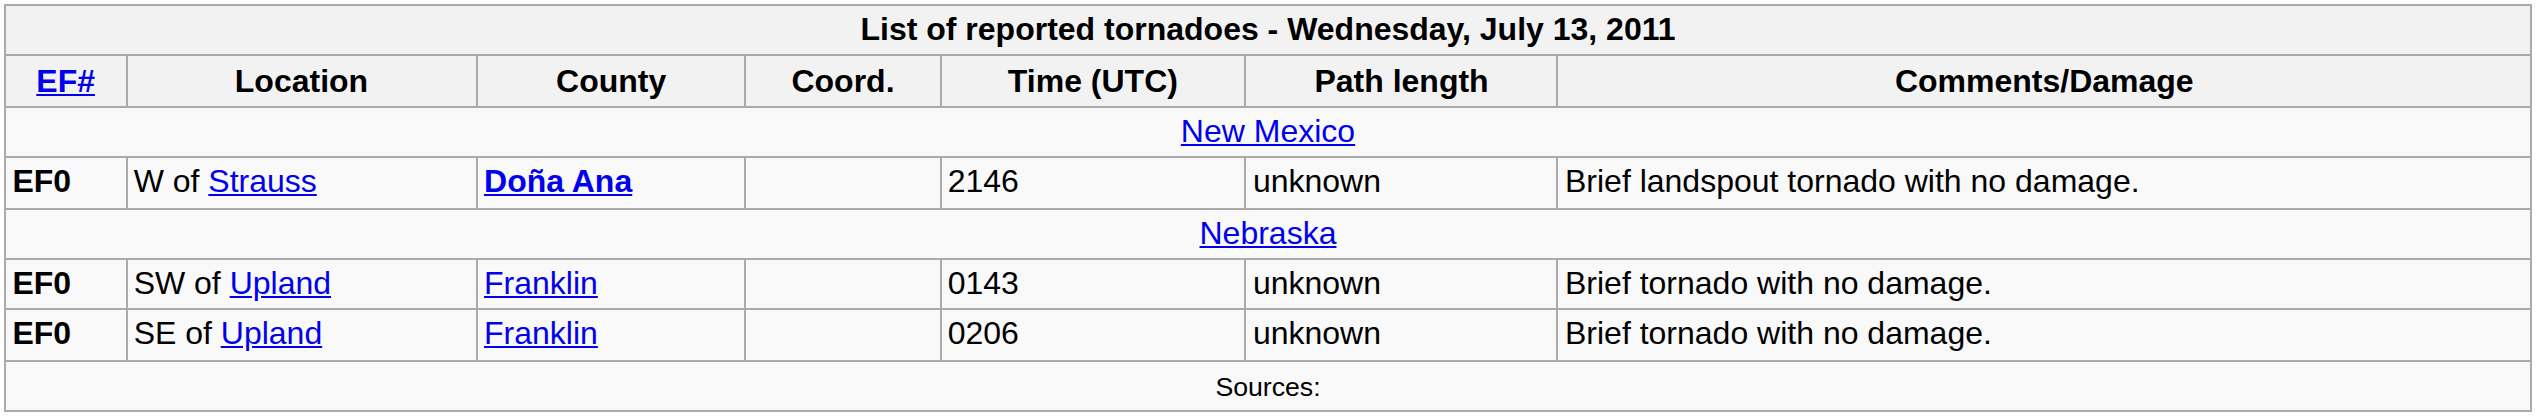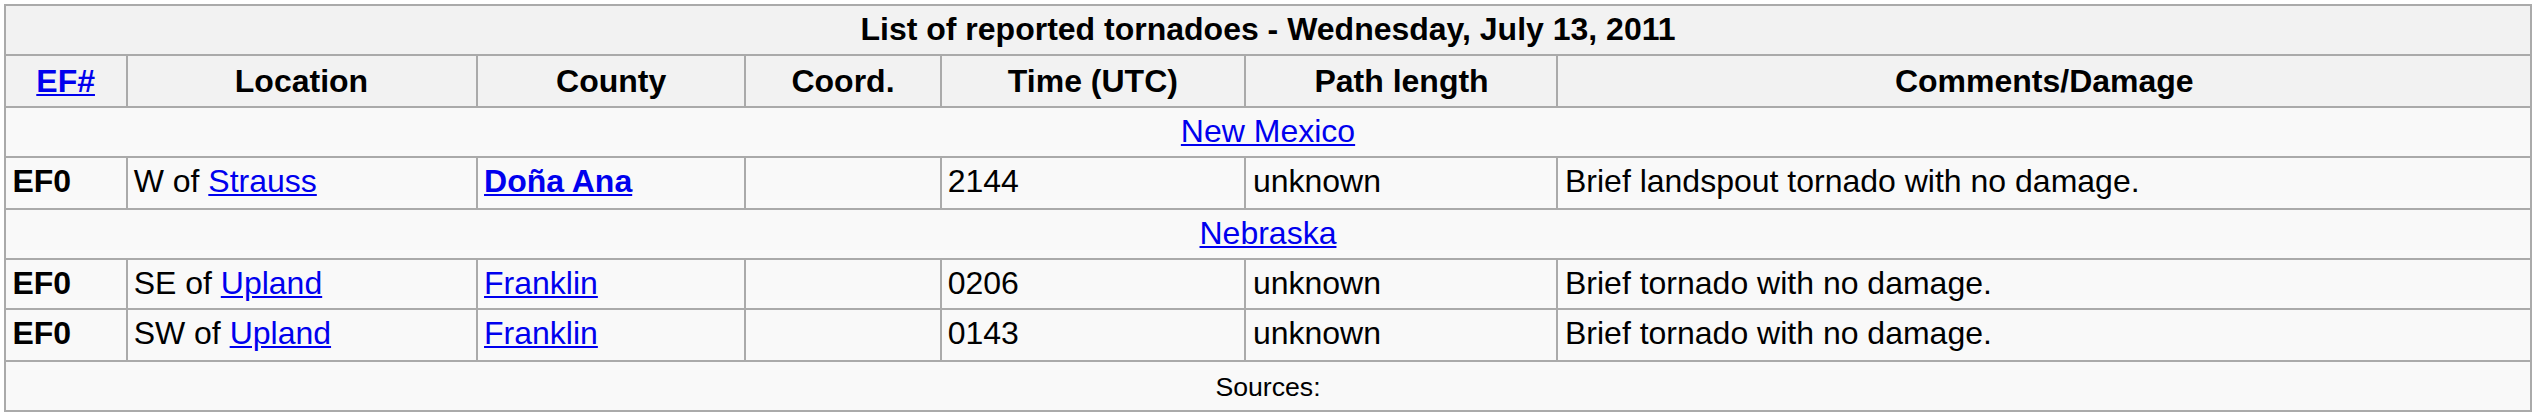(983, 182) 2146 -> (983, 182) 2144
rows swapped: (232, 283) <-> (228, 334)
